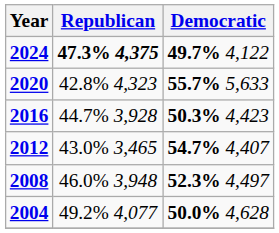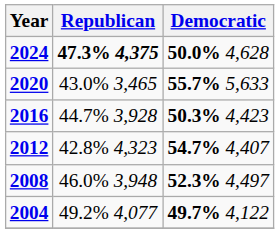(218, 52) 49.7% 4,122 -> (218, 52) 50.0% 4,628
(108, 84) 42.8% 4,323 -> (108, 84) 43.0% 3,465
(108, 148) 43.0% 3,465 -> (108, 148) 42.8% 4,323
(218, 211) 50.0% 4,628 -> (218, 211) 49.7% 4,122
